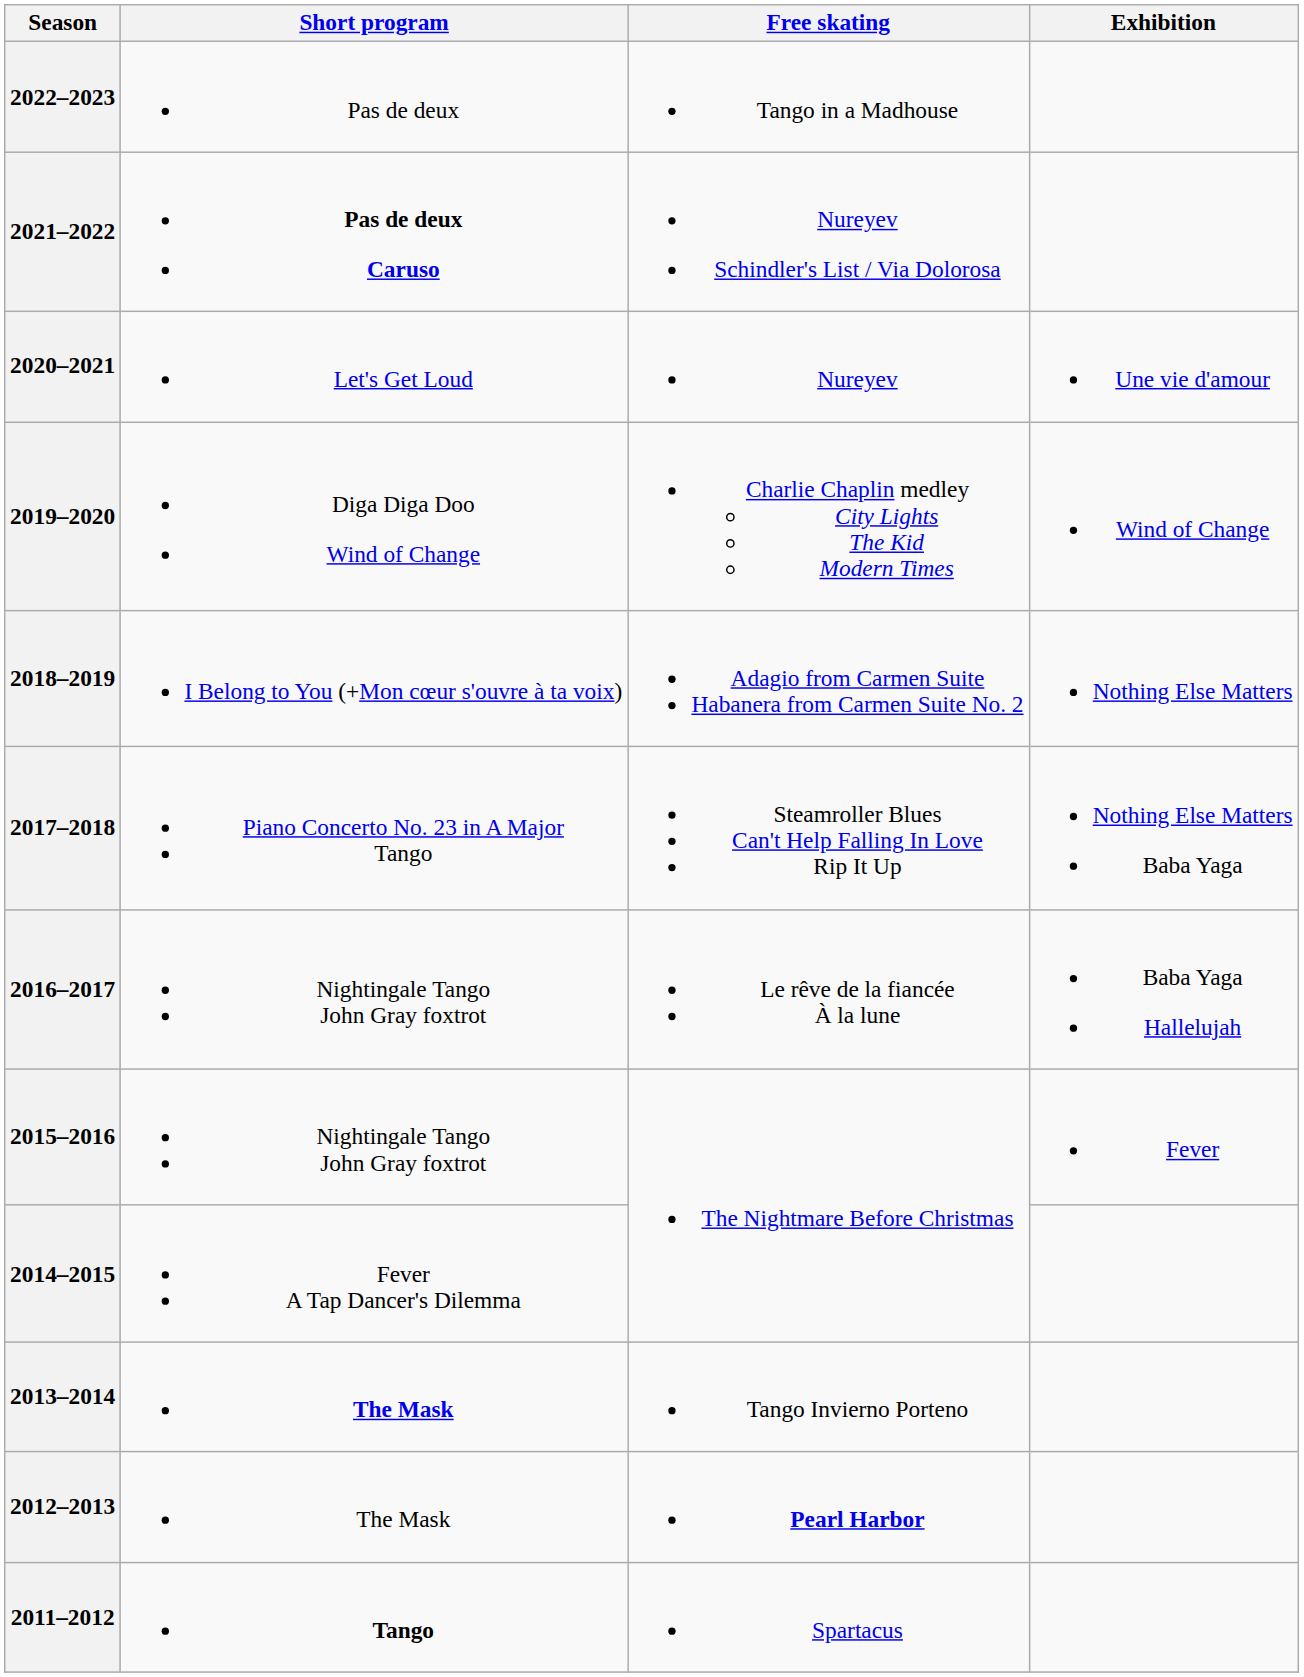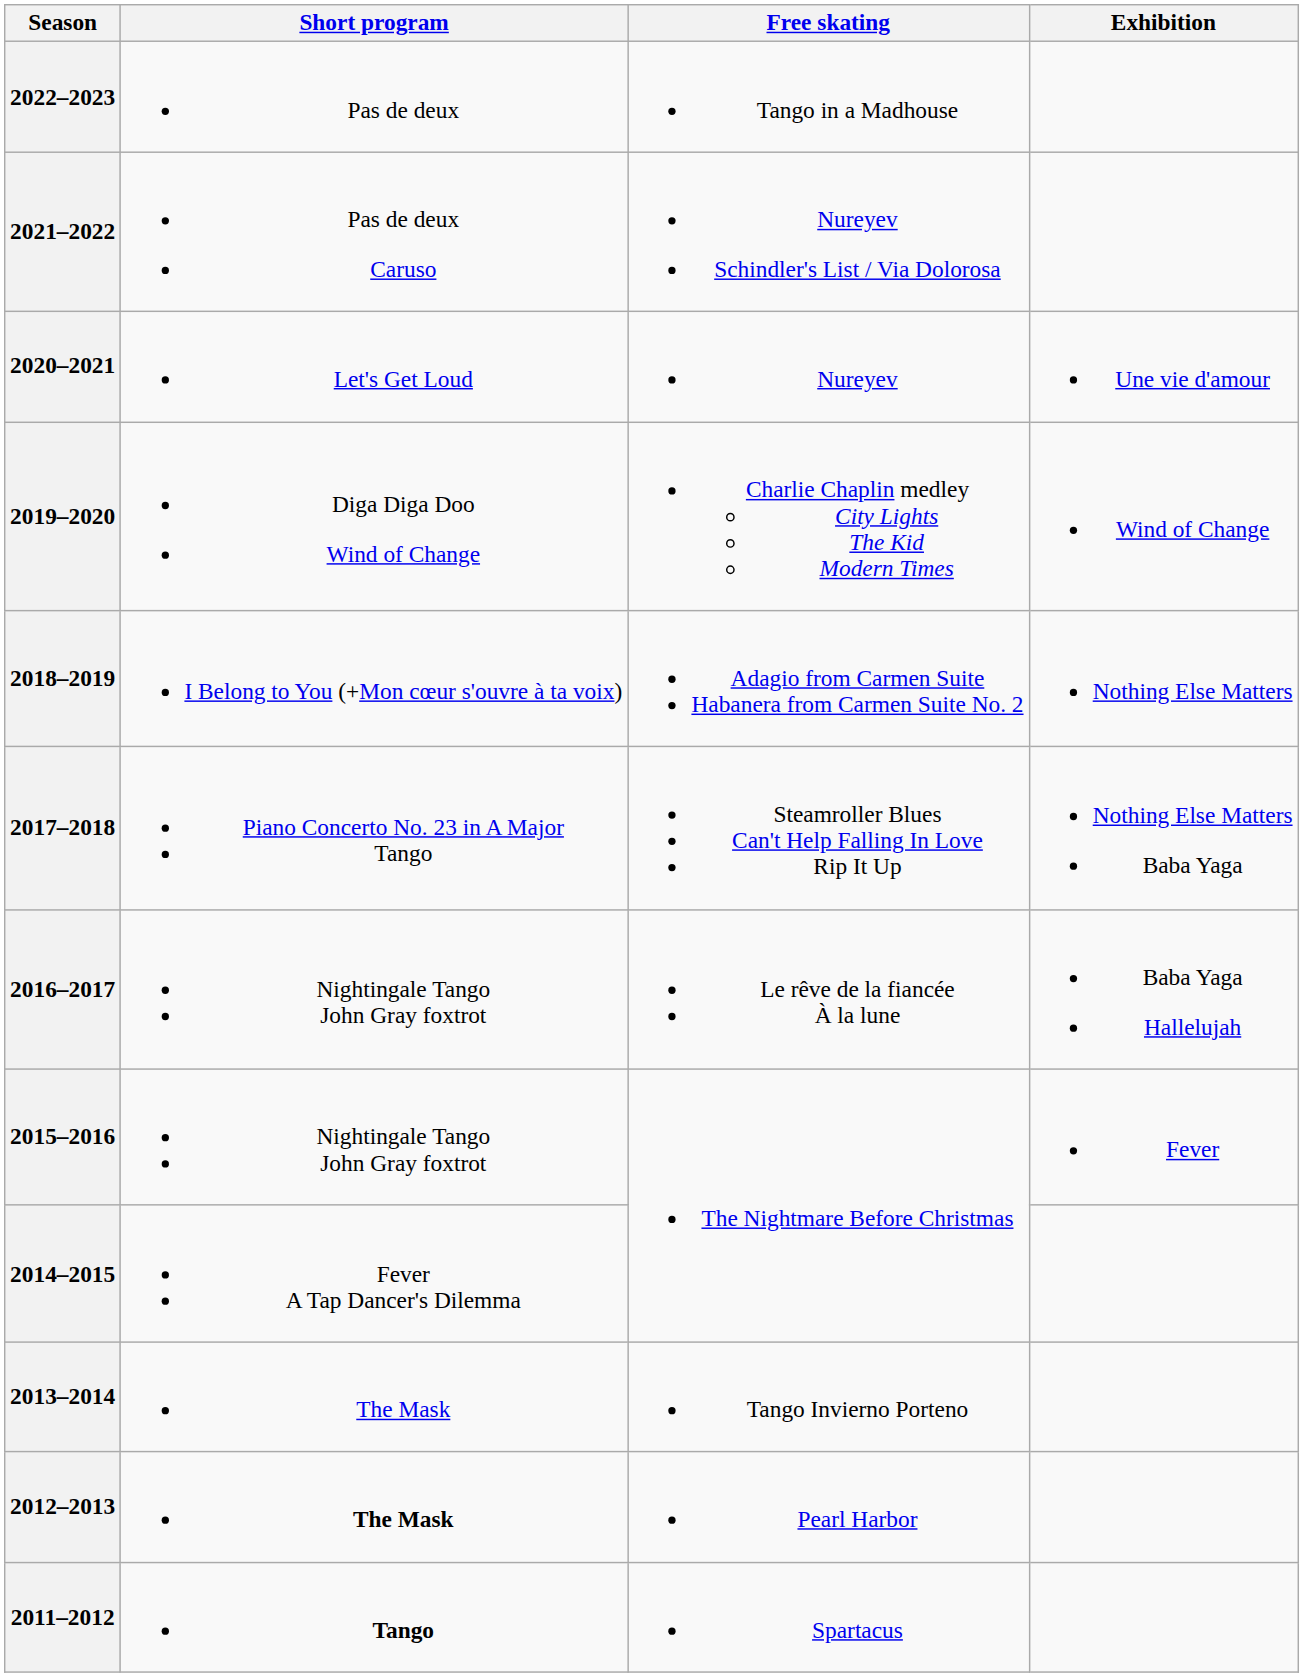(374, 245) bold -> (374, 245) normal
(374, 1410) bold -> (374, 1410) normal
(374, 1520) normal -> (374, 1520) bold
(828, 1520) bold -> (828, 1520) normal
